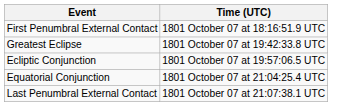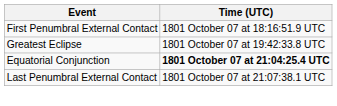- row: (51, 61)
(244, 77) normal -> (246, 61) bold
